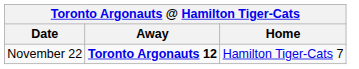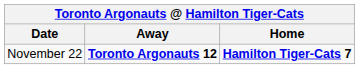(283, 53) normal -> (287, 53) bold
